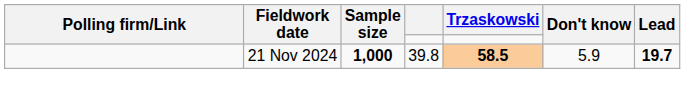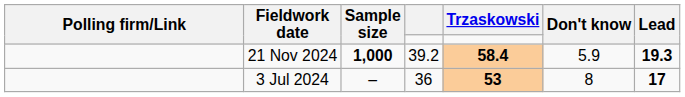(424, 55) 39.8 -> (424, 55) 39.2
(493, 55) 58.5 -> (493, 55) 58.4
(657, 55) 19.7 -> (657, 55) 19.3
+ row: (292, 79)
